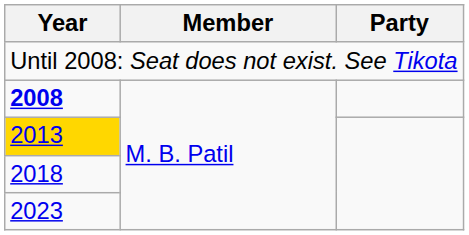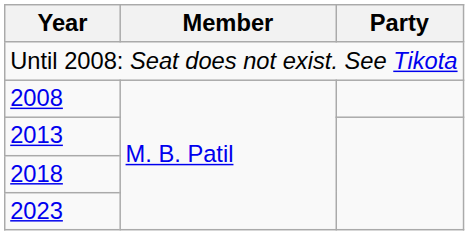(37, 98) bold -> (37, 98) normal
(37, 135) gold background -> (37, 135) no background
